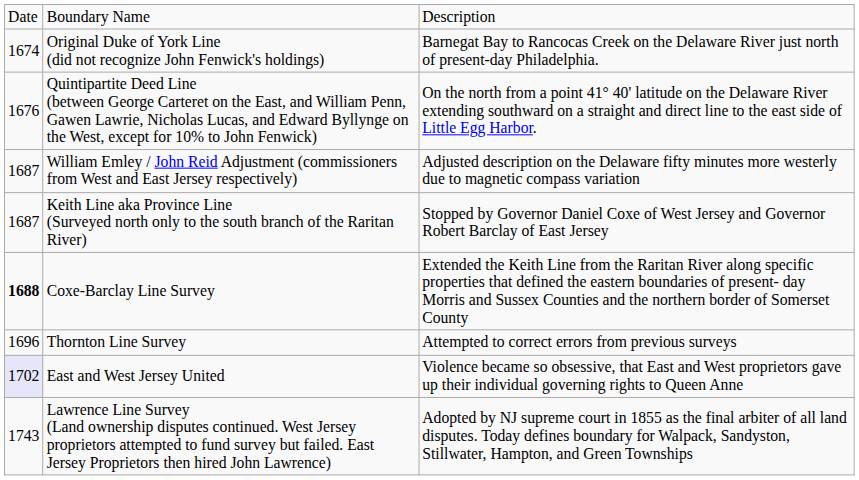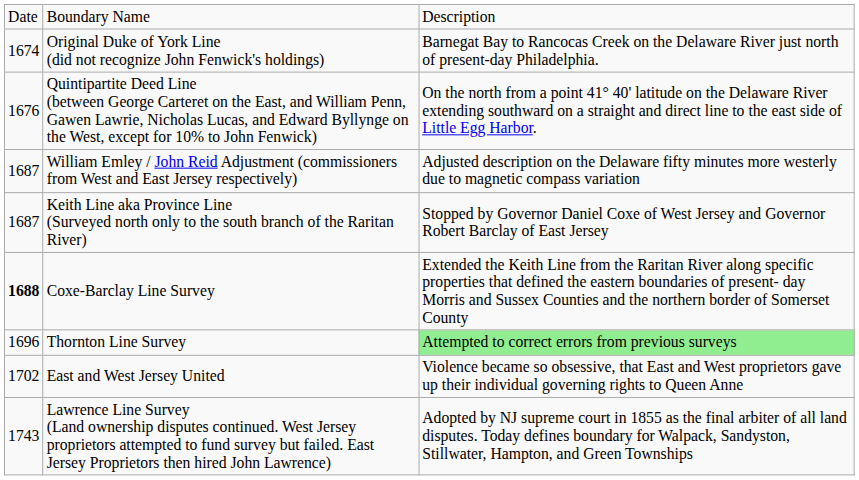(579, 342) no background -> (579, 342) lightgreen background
(24, 376) lavender background -> (24, 376) no background
